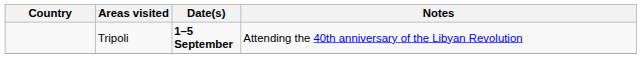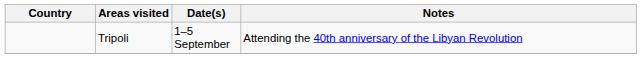(204, 37) bold -> (202, 37) normal
